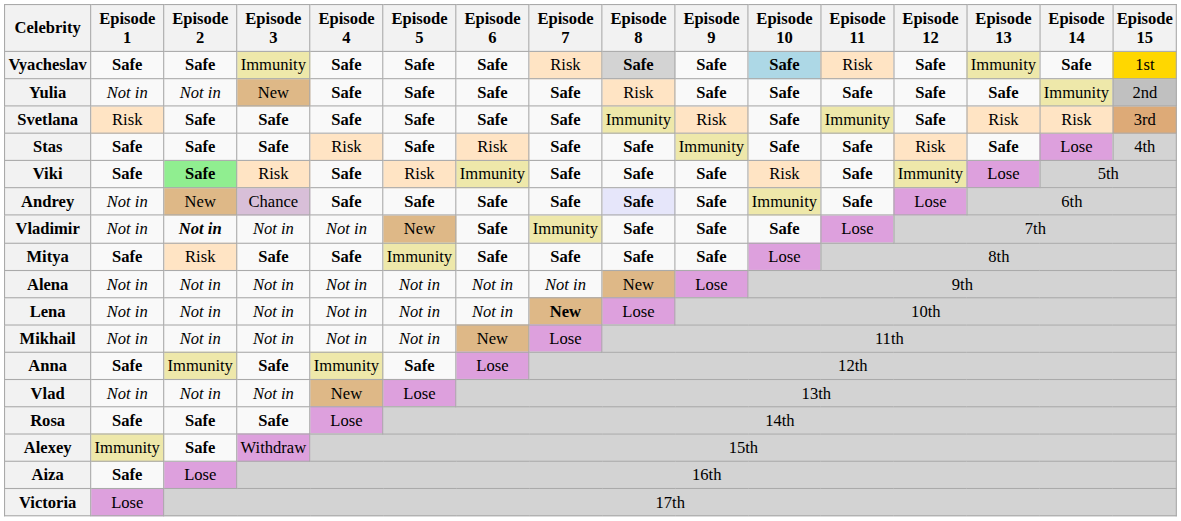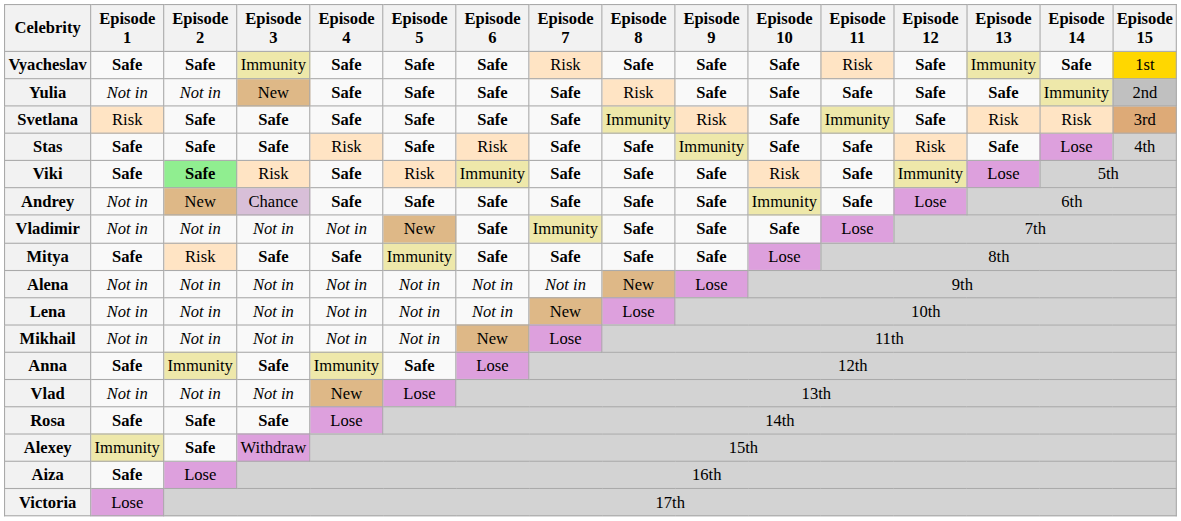(638, 65) lightgrey background -> (638, 65) no background
(784, 65) lightblue background -> (784, 65) no background
(638, 201) lavender background -> (638, 201) no background
(200, 229) bold -> (200, 229) normal
(565, 311) bold -> (565, 311) normal
